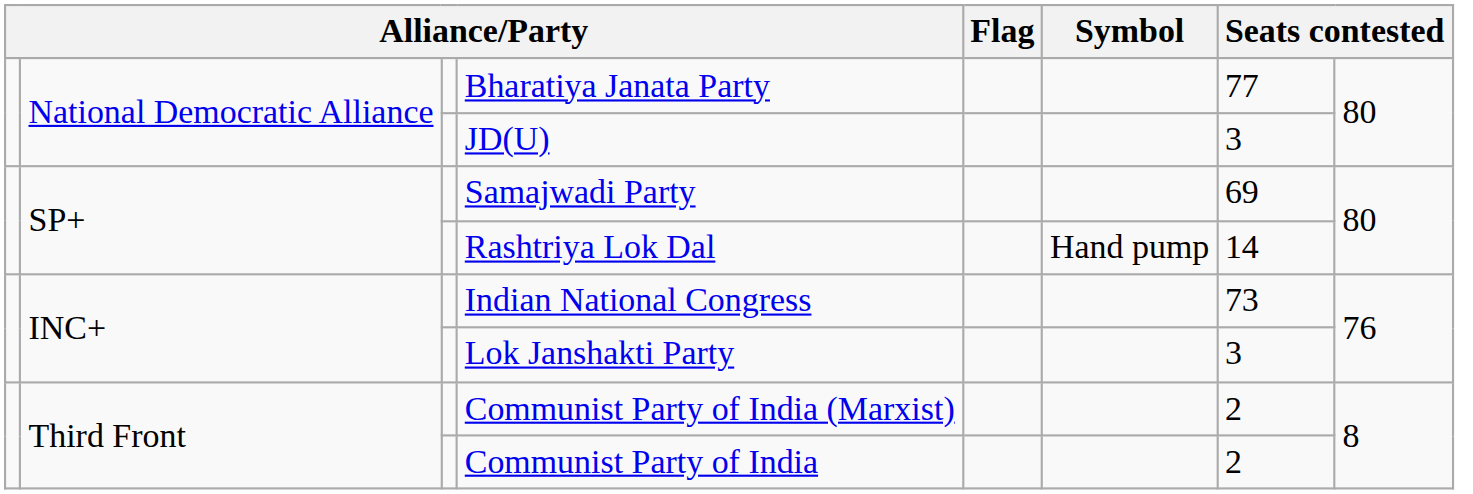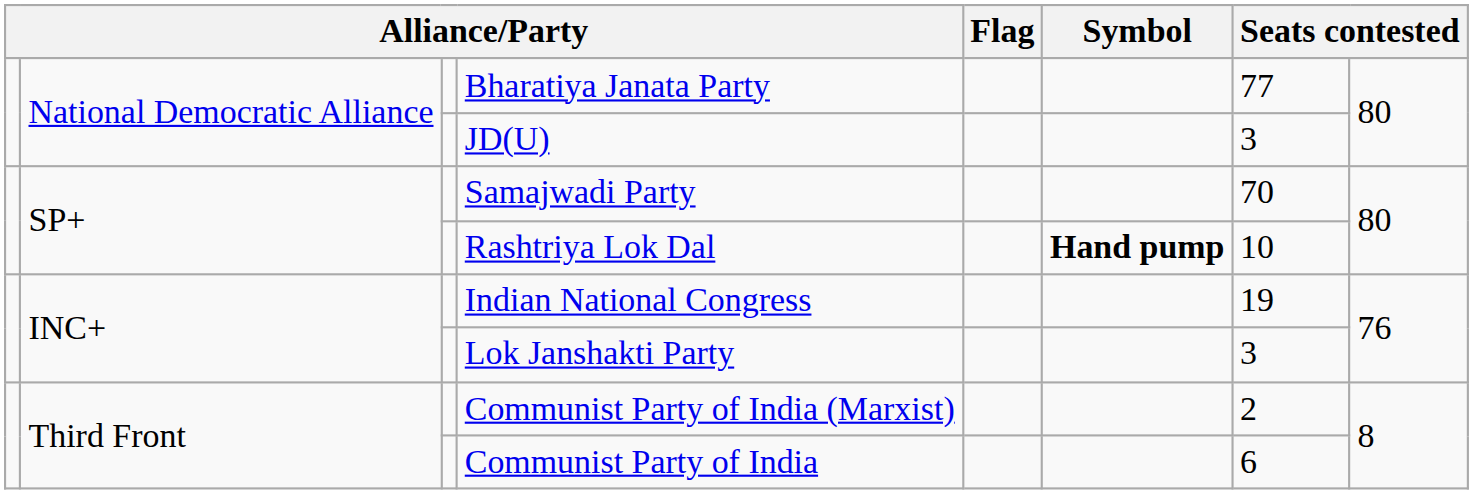(1242, 192) 69 -> (1257, 192) 70
(1130, 246) normal -> (1137, 246) bold
(1242, 246) 14 -> (1257, 246) 10
(1242, 300) 73 -> (1257, 300) 19
(1233, 461) 2 -> (1249, 461) 6
